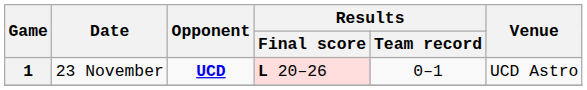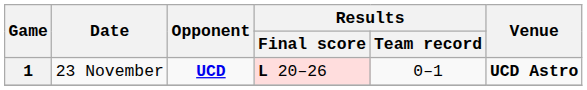(534, 71) normal -> (534, 71) bold
